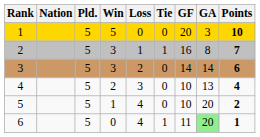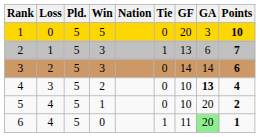columns swapped: (56, 13) <-> (140, 13)
(186, 50) 16 -> (186, 50) 13
(208, 50) 8 -> (208, 50) 6
(208, 86) normal -> (208, 86) bold
